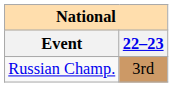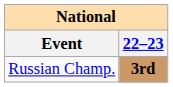(143, 69) normal -> (143, 69) bold
